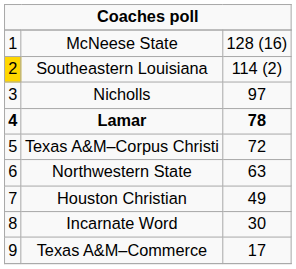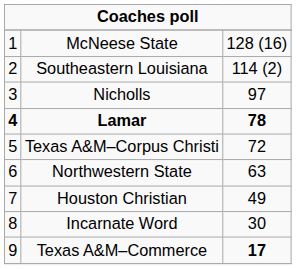(13, 69) gold background -> (13, 69) no background
(257, 250) normal -> (257, 250) bold
